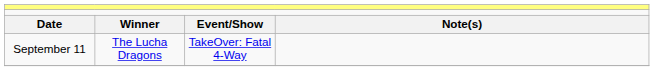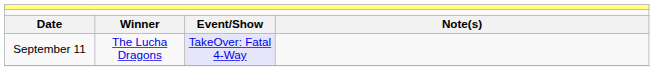(230, 49) no background -> (230, 49) lavender background
